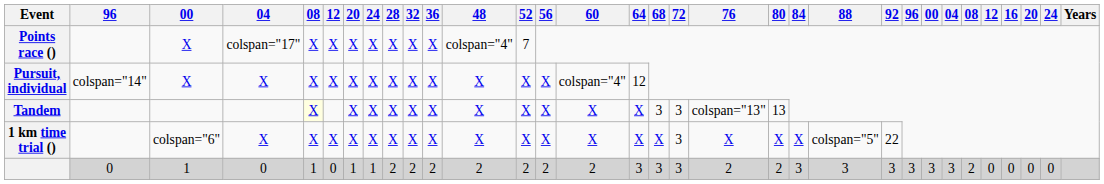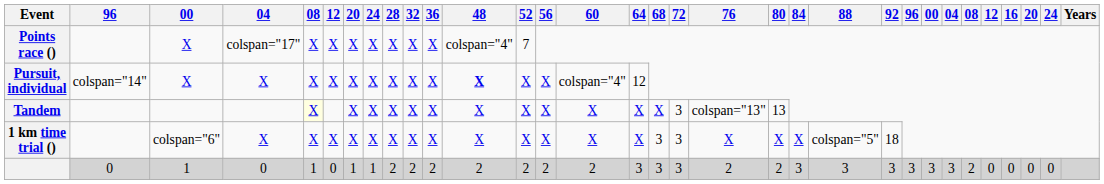(479, 81) normal -> (479, 81) bold
(659, 110) 3 -> (659, 110) X
(659, 139) X -> (659, 139) 3
(892, 139) 22 -> (892, 139) 18
